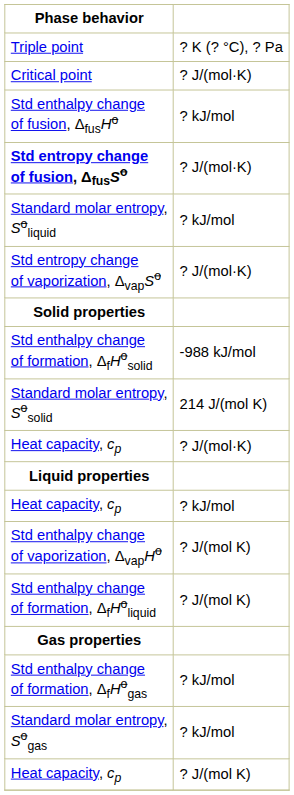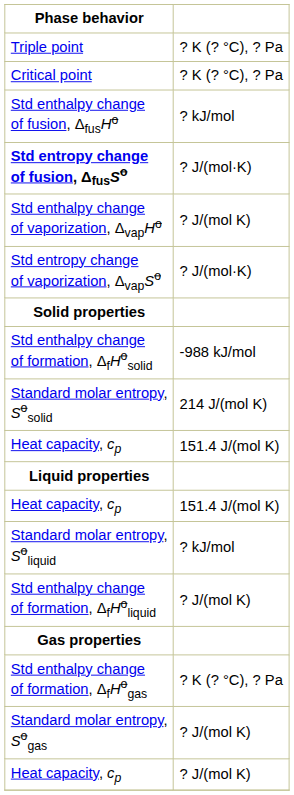(216, 75) ? J/(mol·K) -> (231, 75) ? K (? °C), ? Pa
(89, 220) Standard molar entropy, Soliquid -> (86, 220) Std enthalpy change of vaporization, ΔvapHo
(207, 220) ? kJ/mol -> (215, 220) ? J/(mol K)
(216, 446) ? J/(mol·K) -> (229, 446) 151.4 J/(mol K)
(207, 506) ? kJ/mol -> (229, 506) 151.4 J/(mol K)
(86, 548) Std enthalpy change of vaporization, ΔvapHo -> (89, 548) Standard molar entropy, Soliquid
(215, 547) ? J/(mol K) -> (207, 547) ? kJ/mol
(207, 680) ? kJ/mol -> (231, 680) ? K (? °C), ? Pa
(207, 732) ? kJ/mol -> (215, 732) ? J/(mol K)
